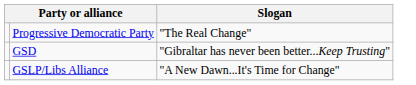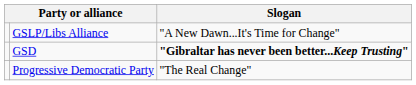rows swapped: (60, 70) <-> (83, 32)
(275, 51) normal -> (284, 51) bold
